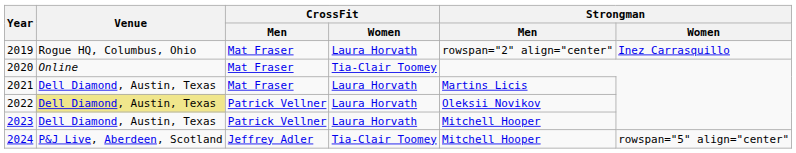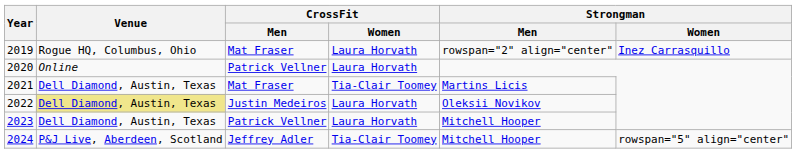(261, 68) Mat Fraser -> (277, 68) Patrick Vellner
(384, 68) Tia-Clair Toomey -> (374, 68) Laura Horvath
(374, 85) Laura Horvath -> (384, 85) Tia-Clair Toomey
(277, 103) Patrick Vellner -> (277, 103) Justin Medeiros
